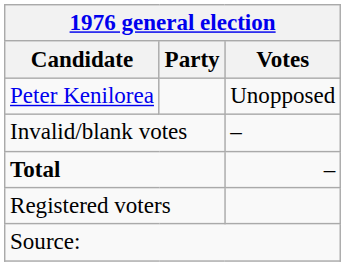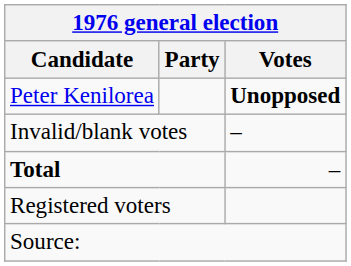(283, 95) normal -> (285, 95) bold
